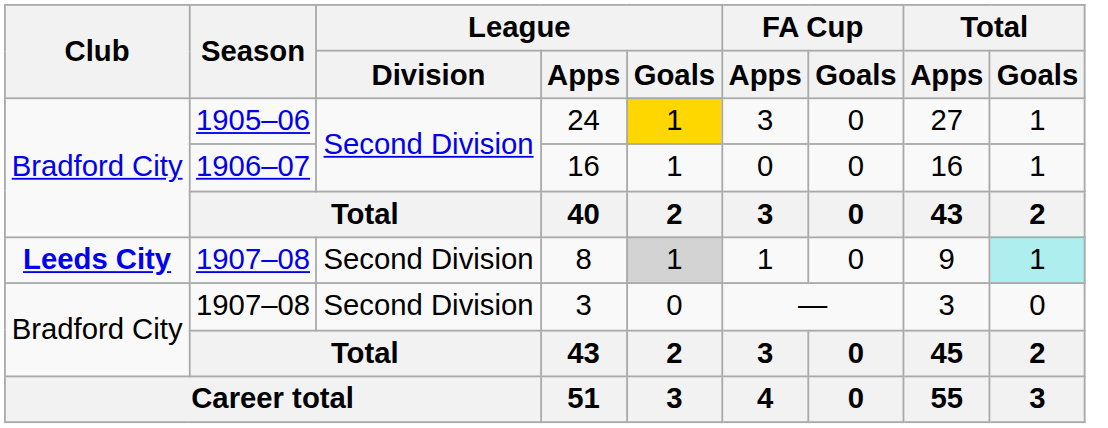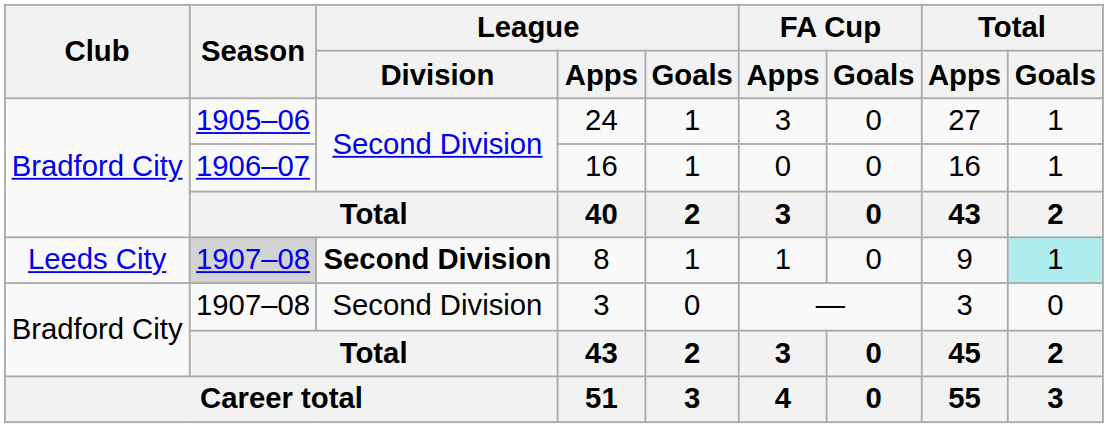(674, 120) gold background -> (692, 120) no background
(97, 259) bold -> (97, 259) normal
(253, 259) no background -> (253, 259) lightgrey background
(429, 259) normal -> (437, 259) bold
(674, 259) lightgrey background -> (692, 259) no background
